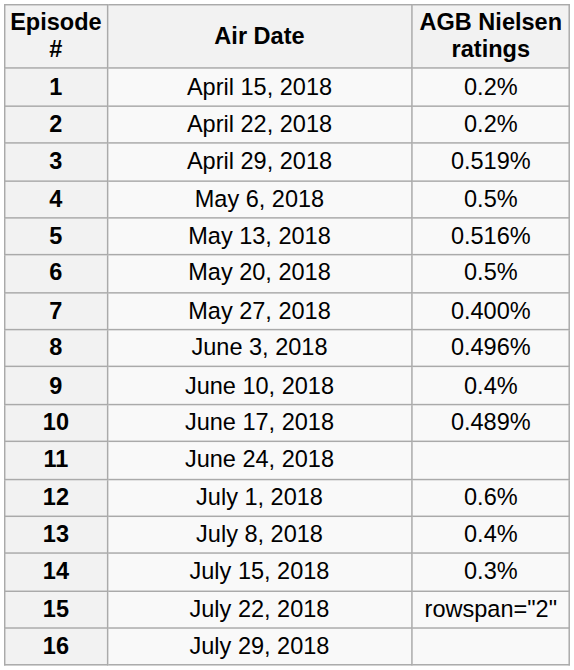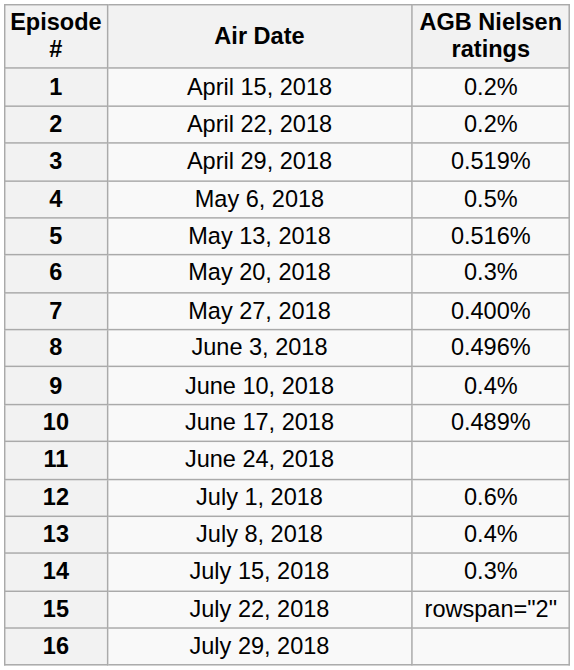(491, 273) 0.5% -> (491, 273) 0.3%
